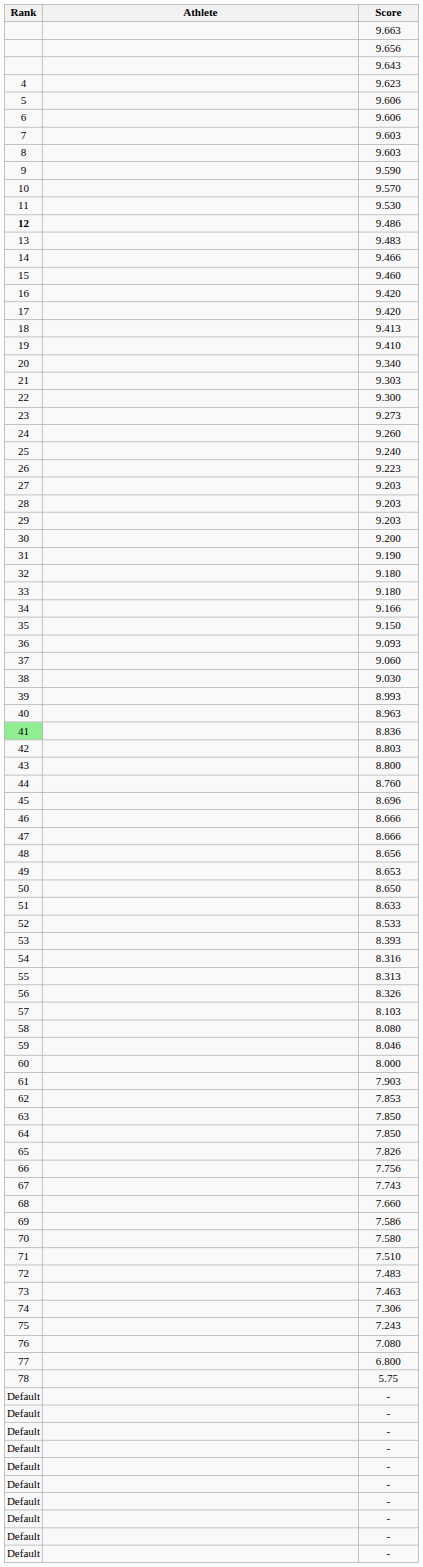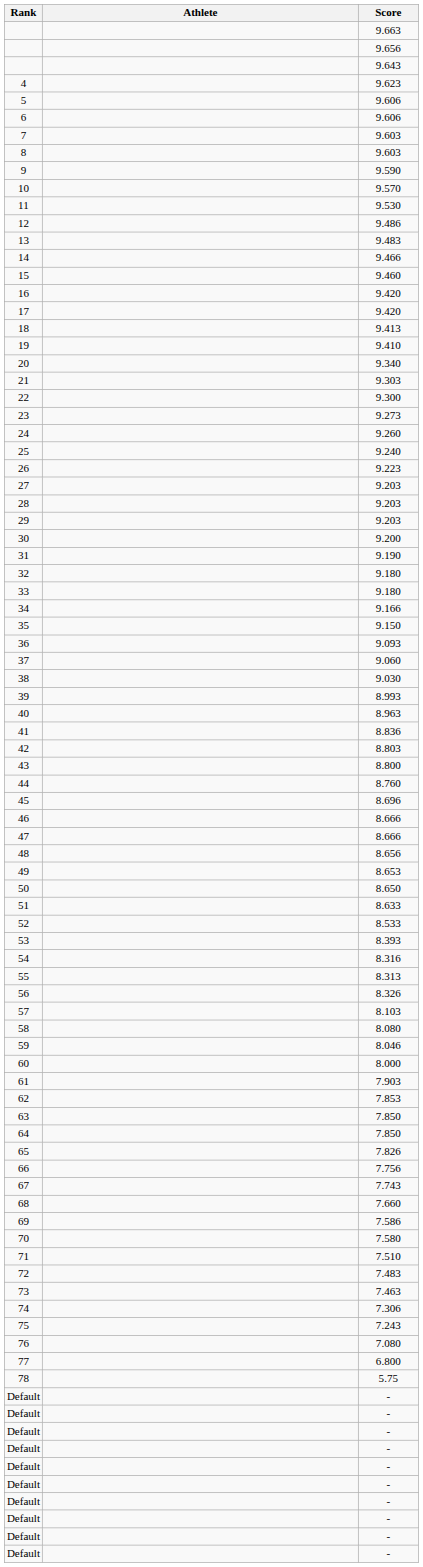(23, 223) bold -> (23, 223) normal
(23, 731) lightgreen background -> (23, 731) no background
